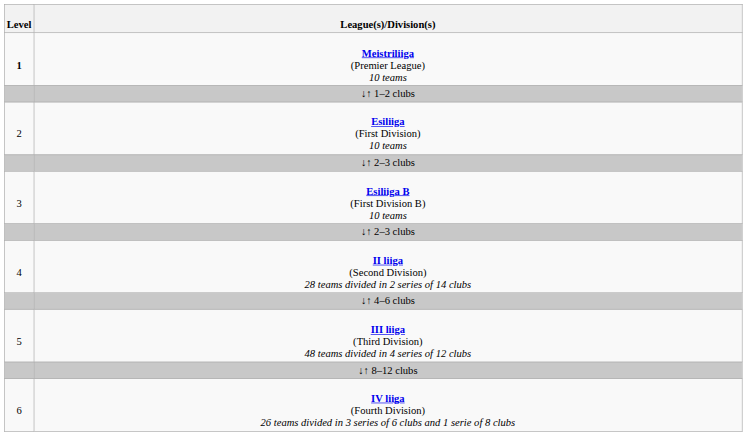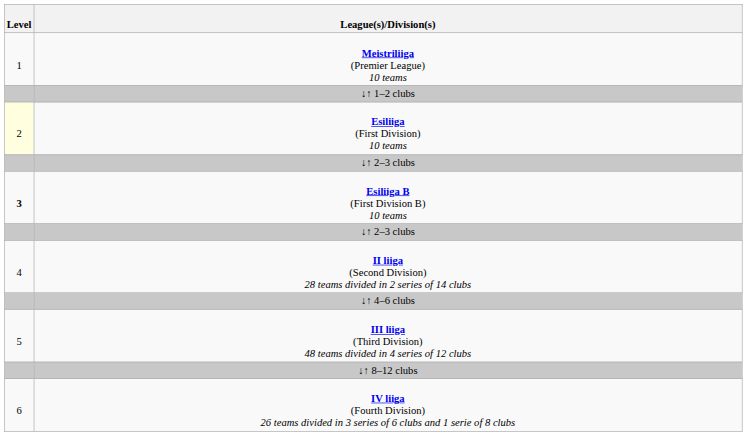(19, 65) bold -> (19, 65) normal
(19, 134) no background -> (19, 134) lightyellow background
(19, 203) normal -> (19, 203) bold
